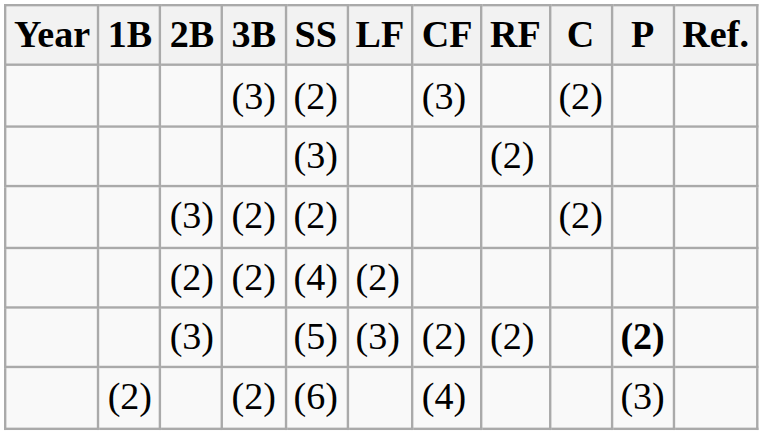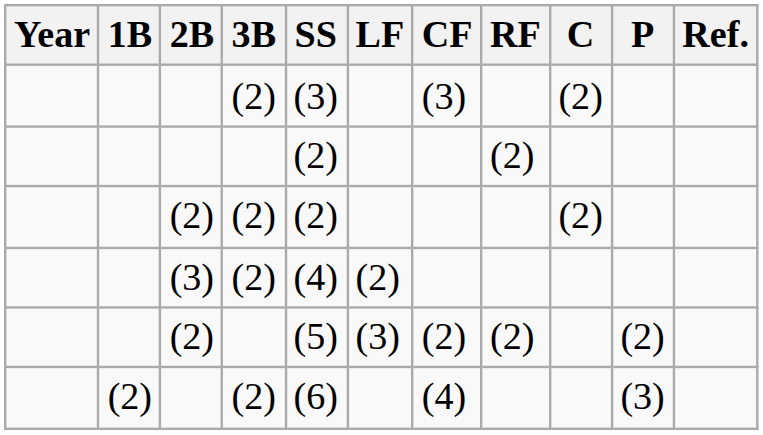(254, 95) (3) -> (254, 95) (2)
(316, 95) (2) -> (316, 95) (3)
(316, 155) (3) -> (316, 155) (2)
(192, 215) (3) -> (192, 215) (2)
(192, 276) (2) -> (192, 276) (3)
(192, 336) (3) -> (192, 336) (2)
(643, 336) bold -> (643, 336) normal
